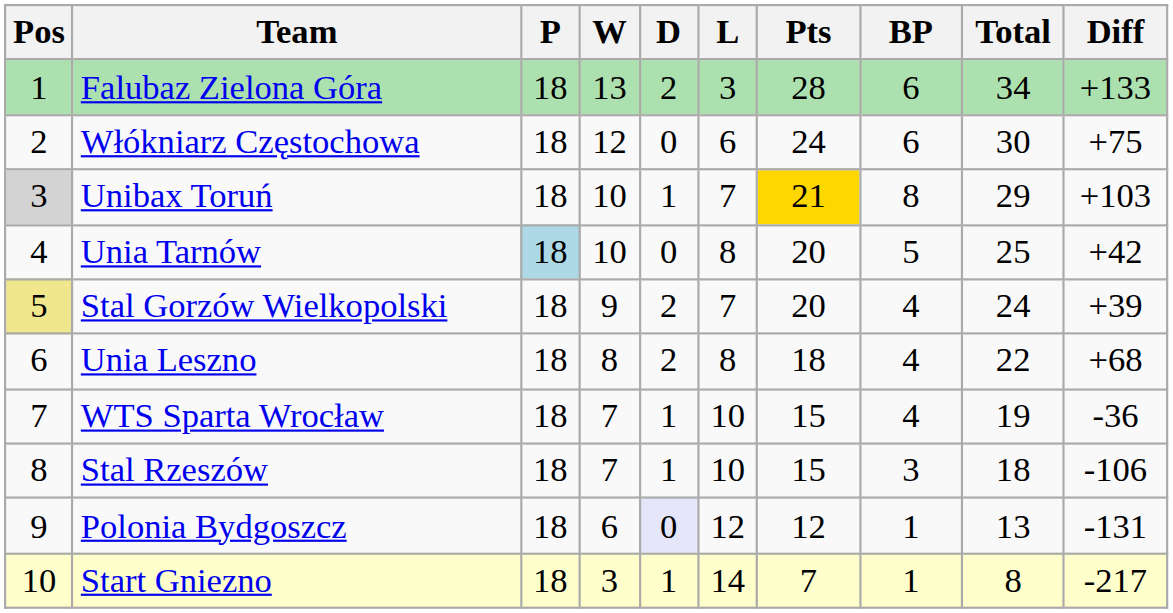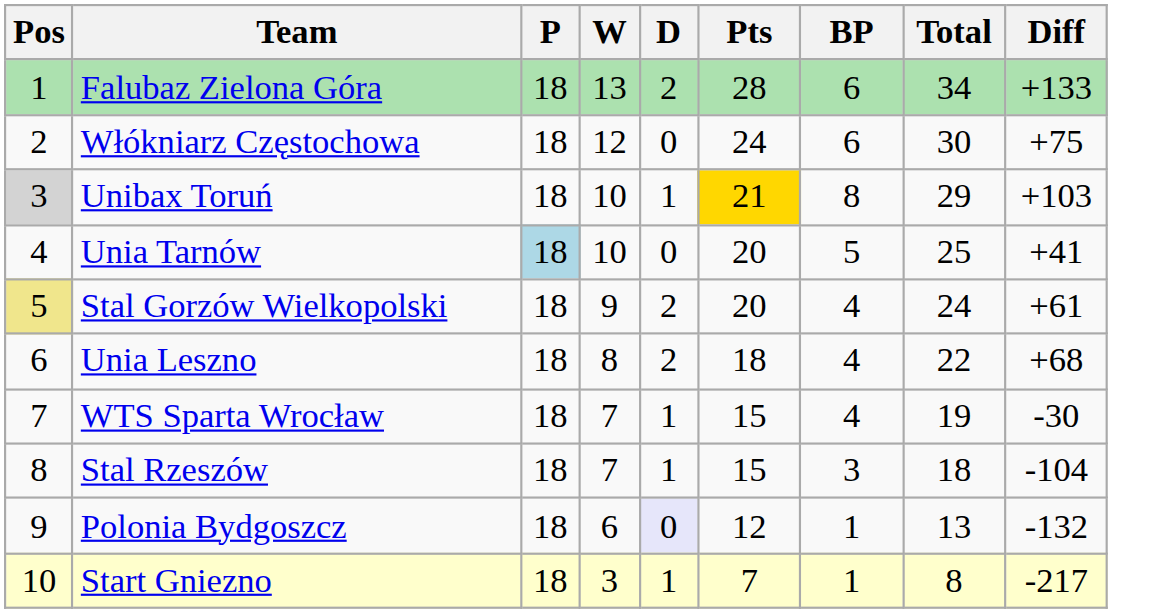- column: (728, 31)
(1115, 251) +42 -> (1056, 251) +41
(1115, 305) +39 -> (1056, 305) +61
(1115, 415) -36 -> (1056, 415) -30
(1115, 470) -106 -> (1056, 470) -104
(1115, 525) -131 -> (1056, 525) -132
